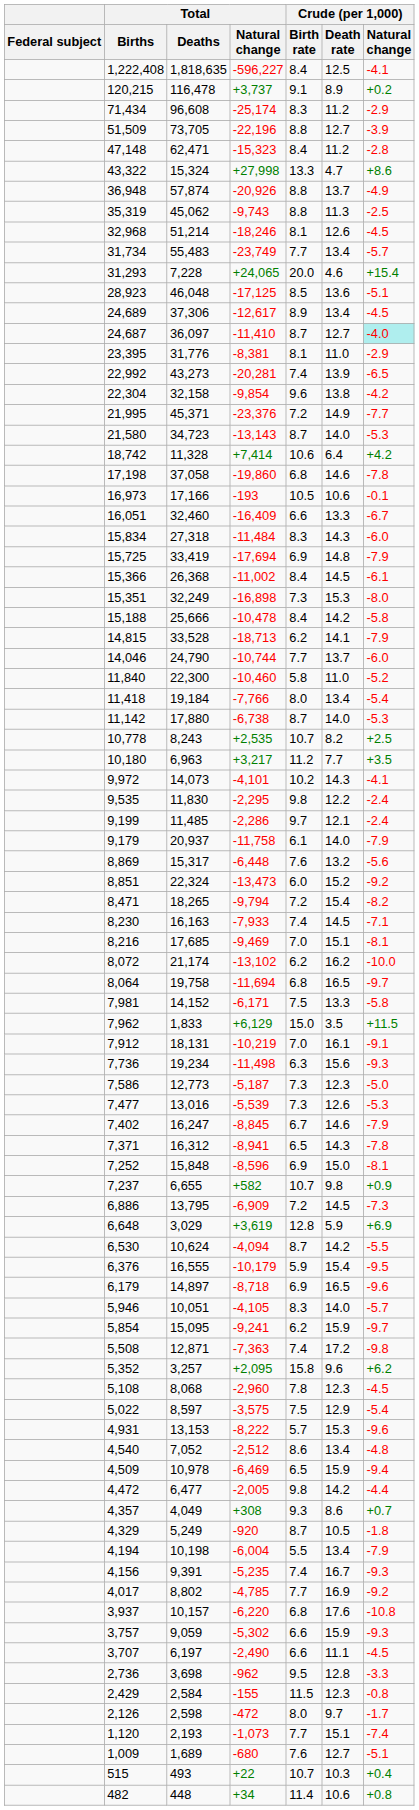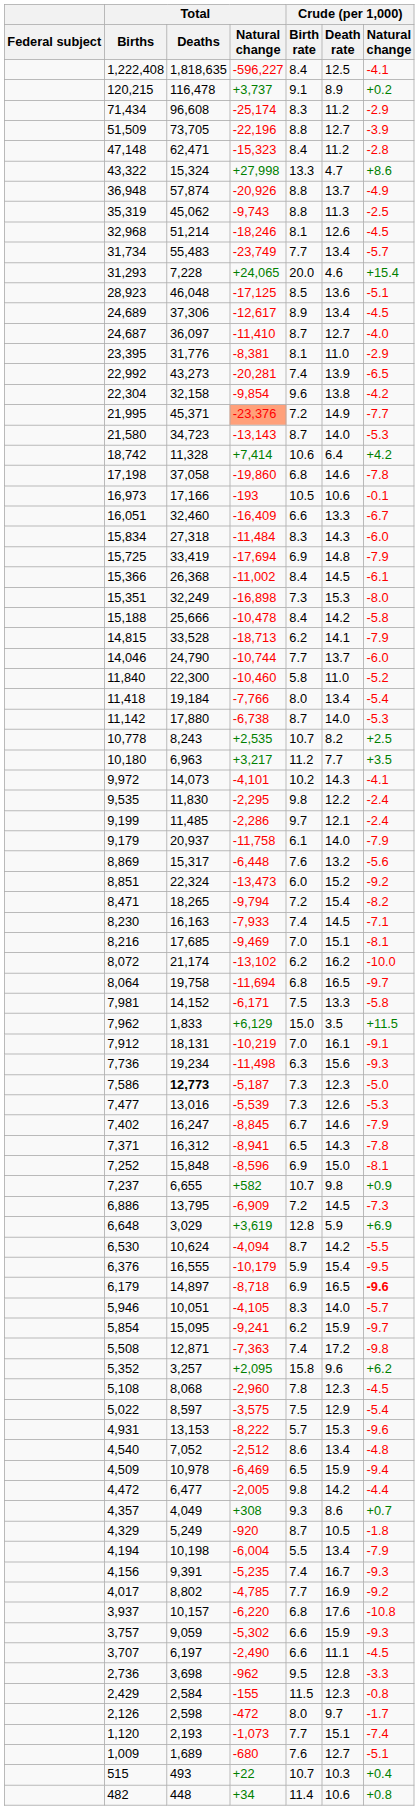(378, 333) paleturquoise background -> (378, 333) no background
(255, 414) no background -> (255, 414) lightsalmon background
(190, 1084) normal -> (190, 1084) bold
(378, 1287) normal -> (378, 1287) bold
